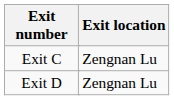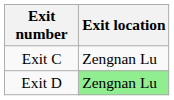(120, 82) no background -> (120, 82) lightgreen background
